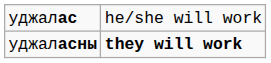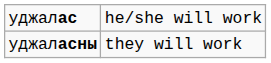(174, 45) bold -> (174, 45) normal
